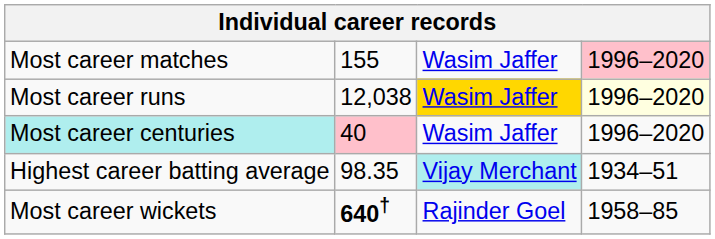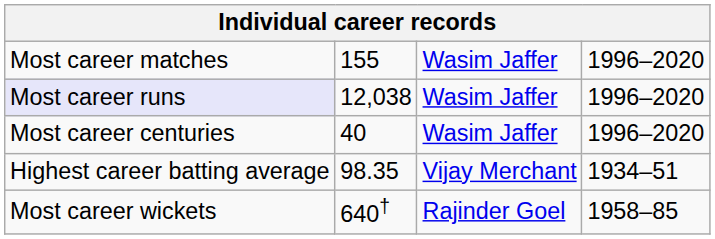(646, 60) pink background -> (646, 60) no background
(98, 97) no background -> (98, 97) lavender background
(490, 97) gold background -> (490, 97) no background
(646, 97) lightyellow background -> (646, 97) no background
(122, 134) paleturquoise background -> (122, 134) no background
(353, 134) pink background -> (353, 134) no background
(500, 171) paleturquoise background -> (500, 171) no background
(365, 211) bold -> (365, 211) normal
